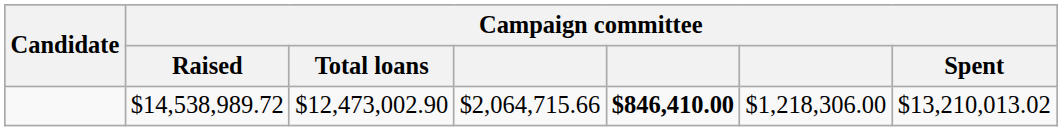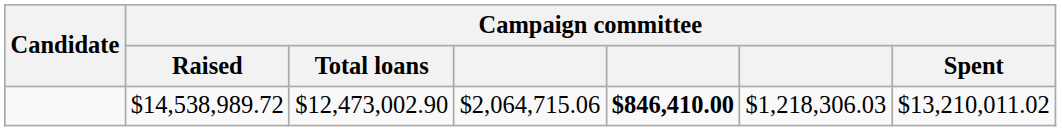(530, 105) $2,064,715.66 -> (530, 105) $2,064,715.06
(816, 105) $1,218,306.00 -> (816, 105) $1,218,306.03
(974, 105) $13,210,013.02 -> (974, 105) $13,210,011.02
